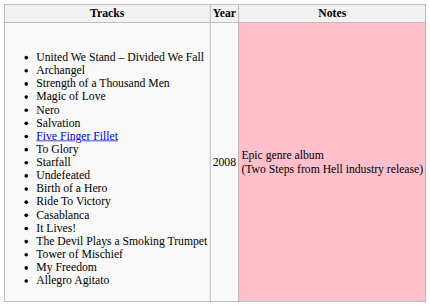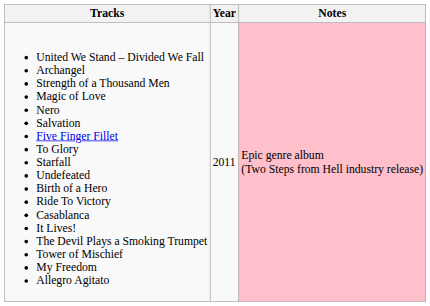(224, 162) 2008 -> (224, 162) 2011
